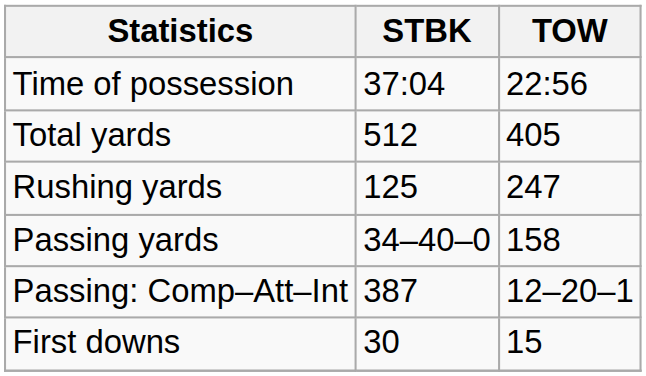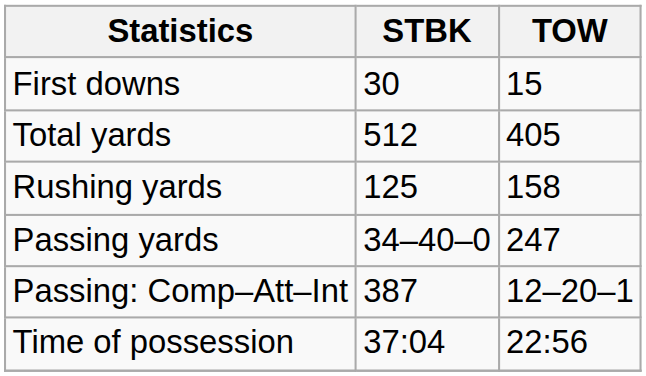rows swapped: (96, 343) <-> (153, 83)
(533, 187) 247 -> (533, 187) 158
(533, 239) 158 -> (533, 239) 247
